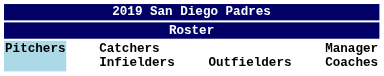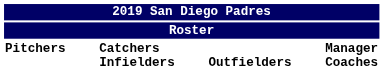(35, 49) lightblue background -> (35, 49) no background
